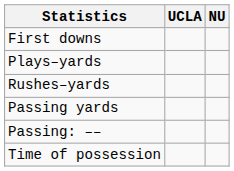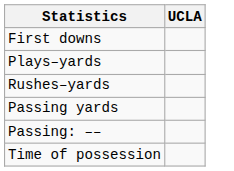- column: (217, 16)
